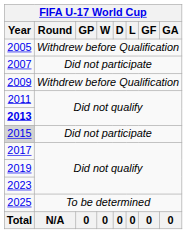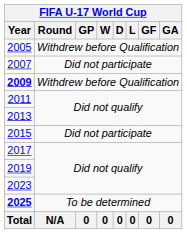(19, 64) no background -> (19, 64) lightyellow background
(19, 82) normal -> (19, 82) bold
(19, 116) bold -> (19, 116) normal
(19, 133) lightgrey background -> (19, 133) no background
(19, 202) normal -> (19, 202) bold
